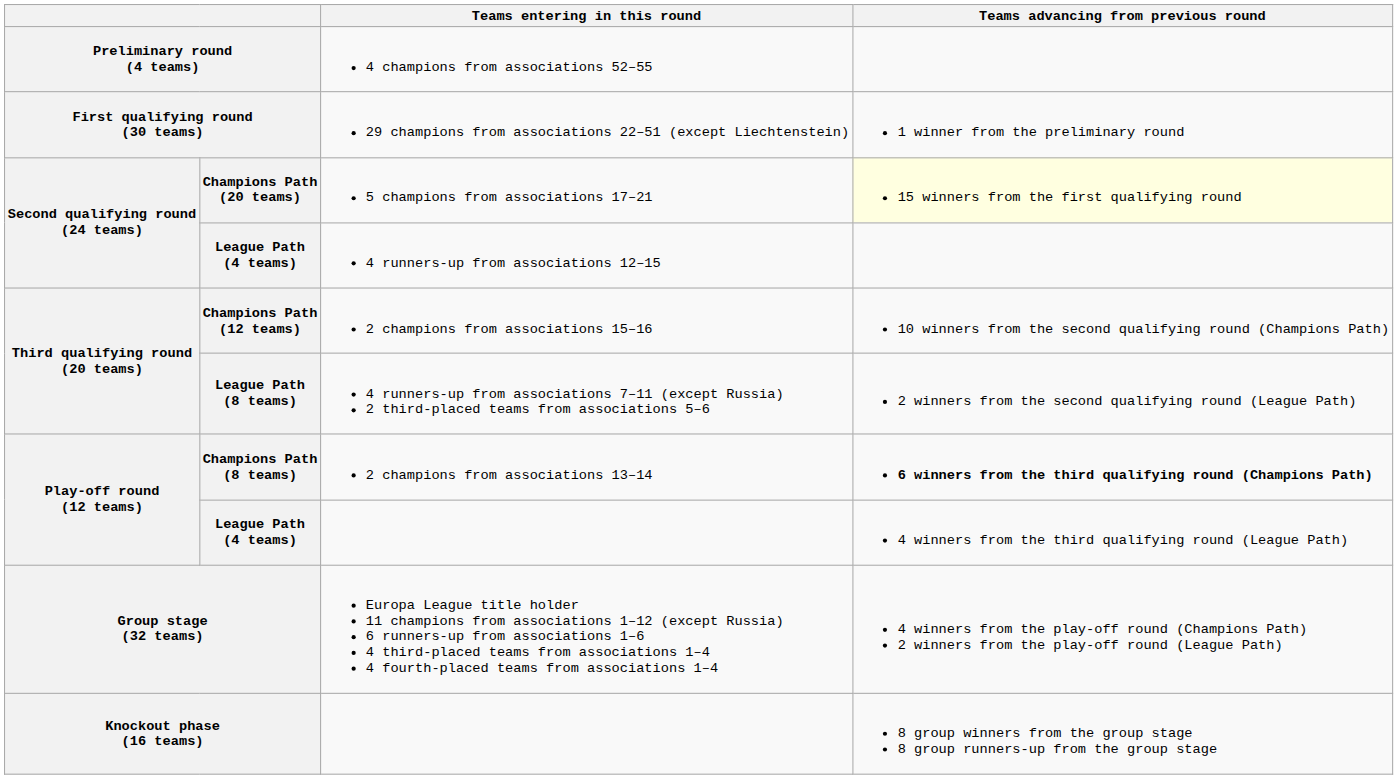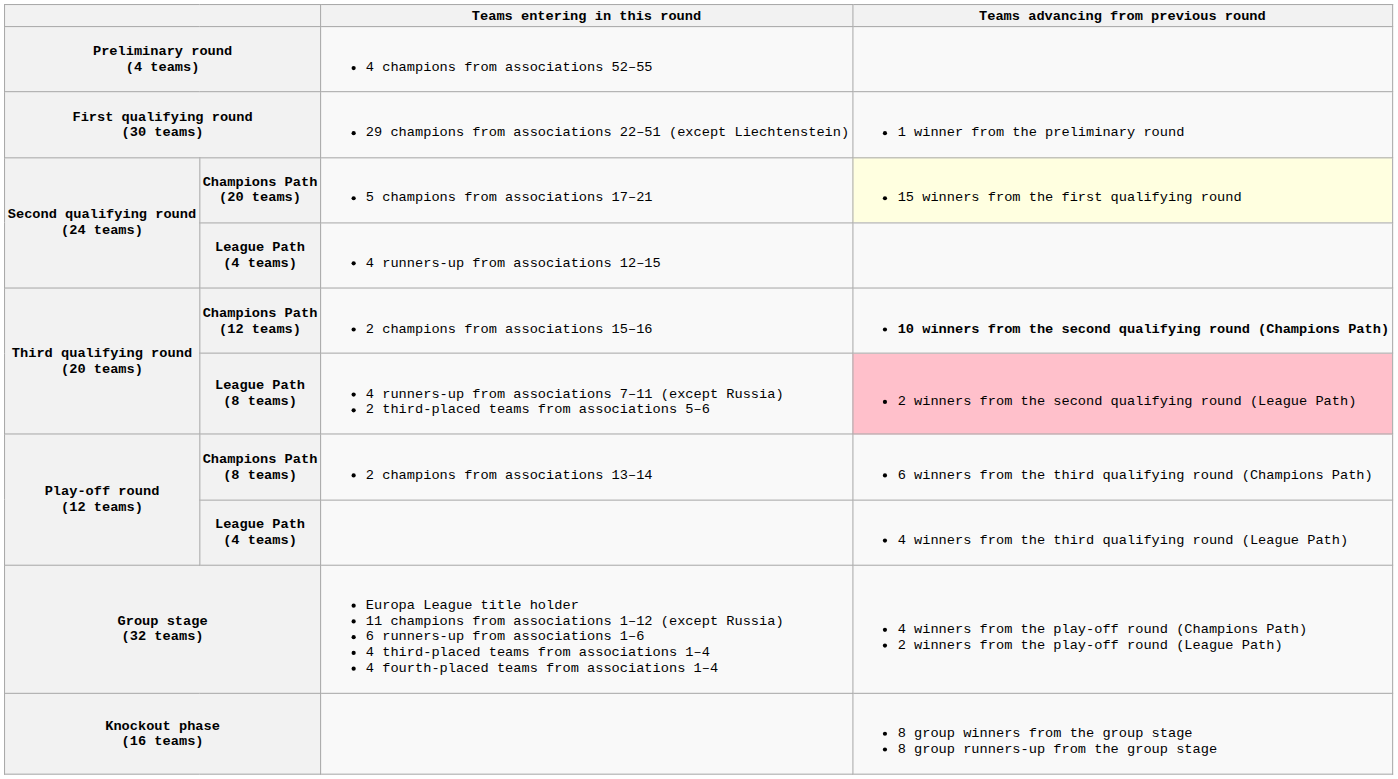(1122, 328) normal -> (1122, 328) bold
(1122, 402) no background -> (1122, 402) pink background
(1122, 475) bold -> (1122, 475) normal
